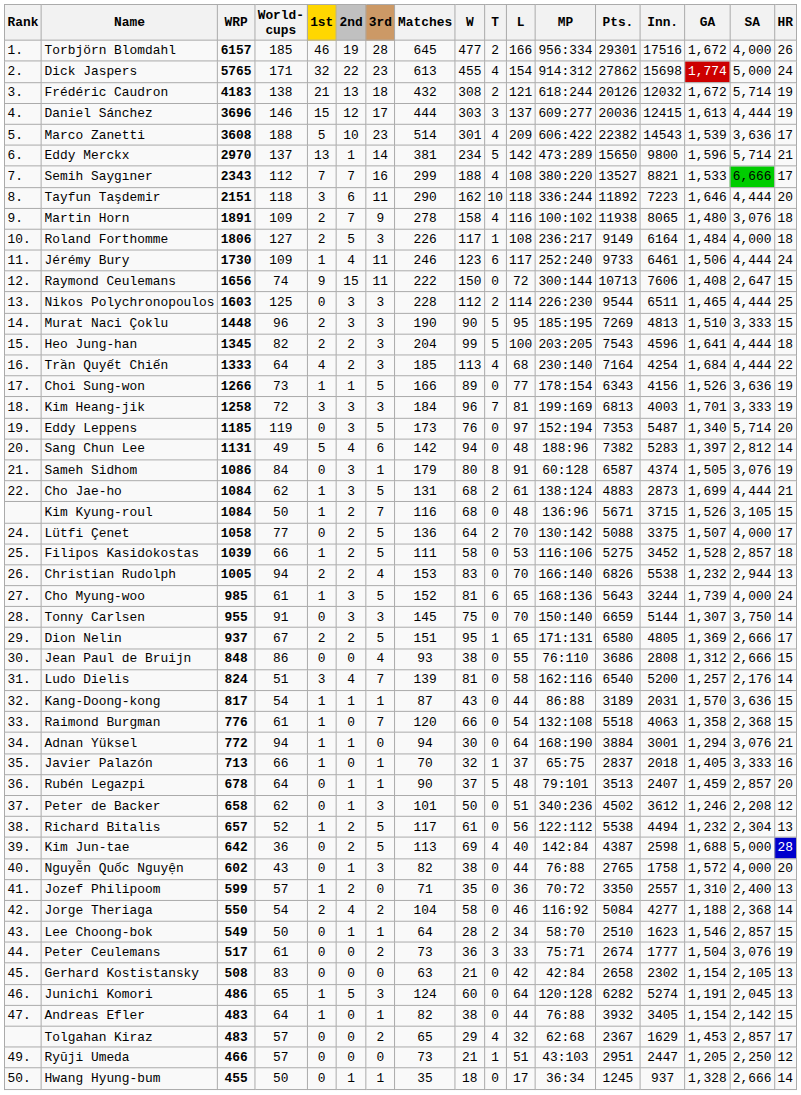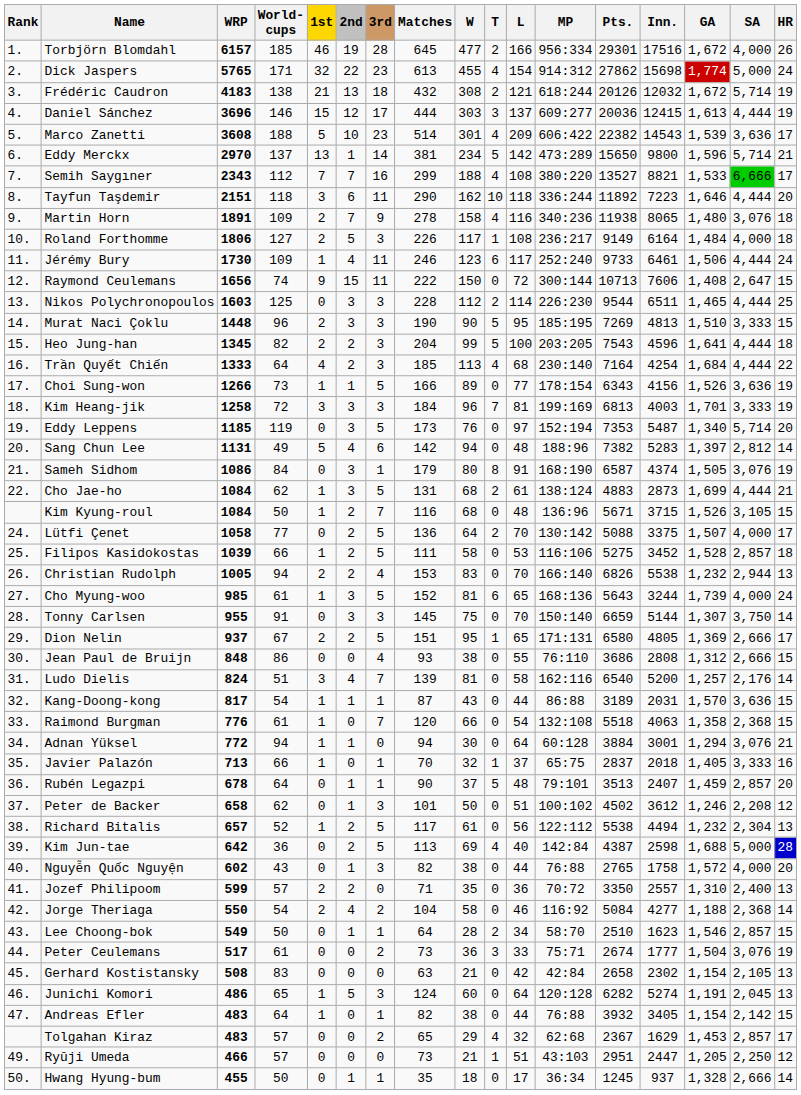(565, 219) 100:102 -> (565, 219) 340:236
(565, 470) 60:128 -> (565, 470) 168:190
(565, 743) 168:190 -> (565, 743) 60:128
(565, 806) 340:236 -> (565, 806) 100:102
(322, 890) 1 -> (322, 890) 2
